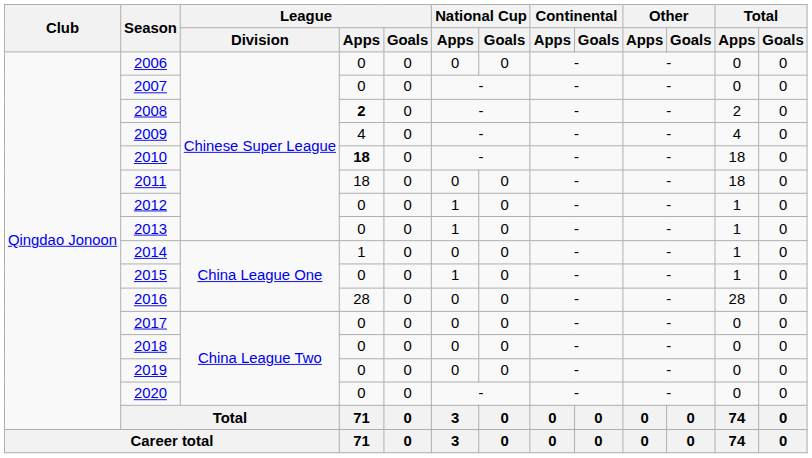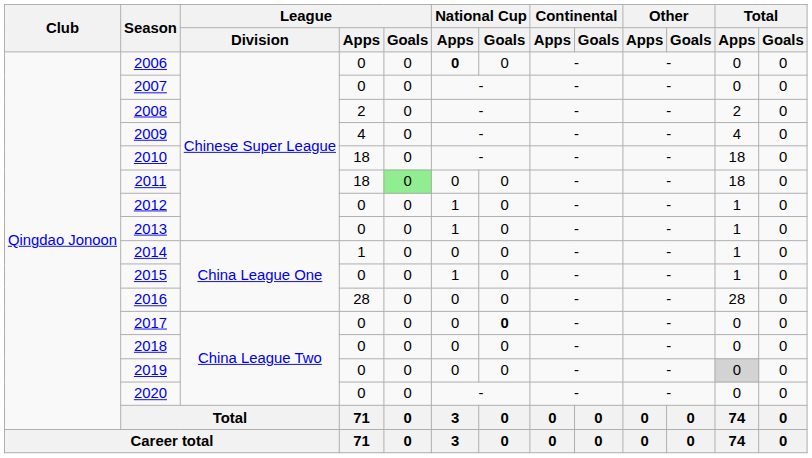(455, 63) normal -> (455, 63) bold
(361, 110) bold -> (361, 110) normal
(361, 157) bold -> (361, 157) normal
(408, 181) no background -> (408, 181) lightgreen background
(505, 323) normal -> (505, 323) bold
(737, 370) no background -> (737, 370) lightgrey background
